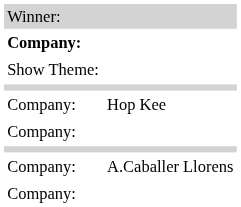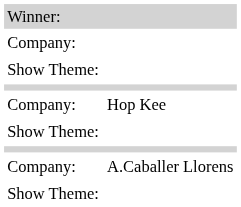(44, 43) bold -> (41, 43) normal
(41, 131) Company: -> (53, 131) Show Theme:
(41, 193) Company: -> (53, 193) Show Theme:
